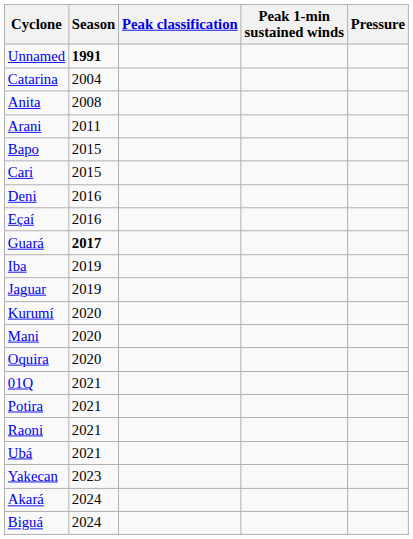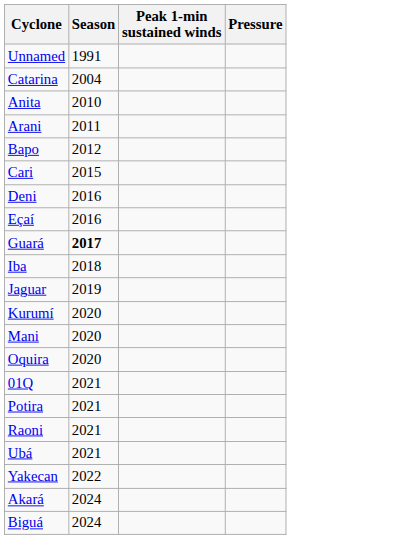- column: (180, 24)
(87, 56) bold -> (87, 56) normal
(87, 102) 2008 -> (87, 102) 2010
(87, 149) 2015 -> (87, 149) 2012
(87, 266) 2019 -> (87, 266) 2018
(87, 476) 2023 -> (87, 476) 2022
